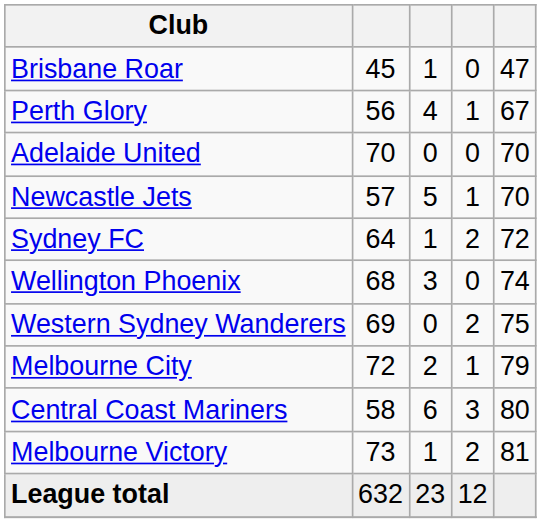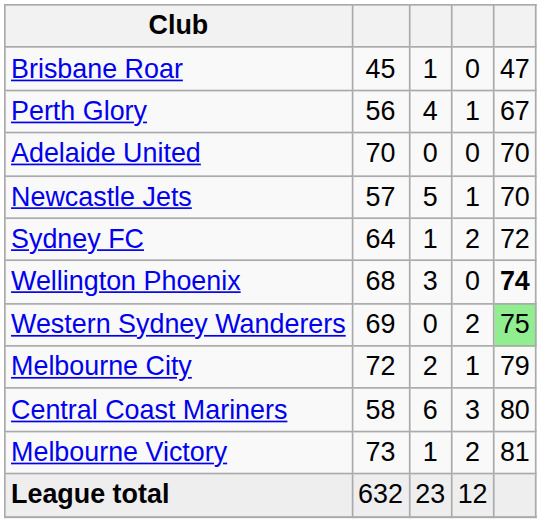(515, 281) normal -> (515, 281) bold
(515, 324) no background -> (515, 324) lightgreen background
